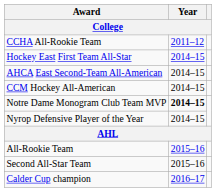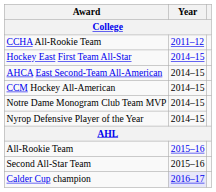(188, 103) bold -> (188, 103) normal
(188, 179) no background -> (188, 179) lavender background
